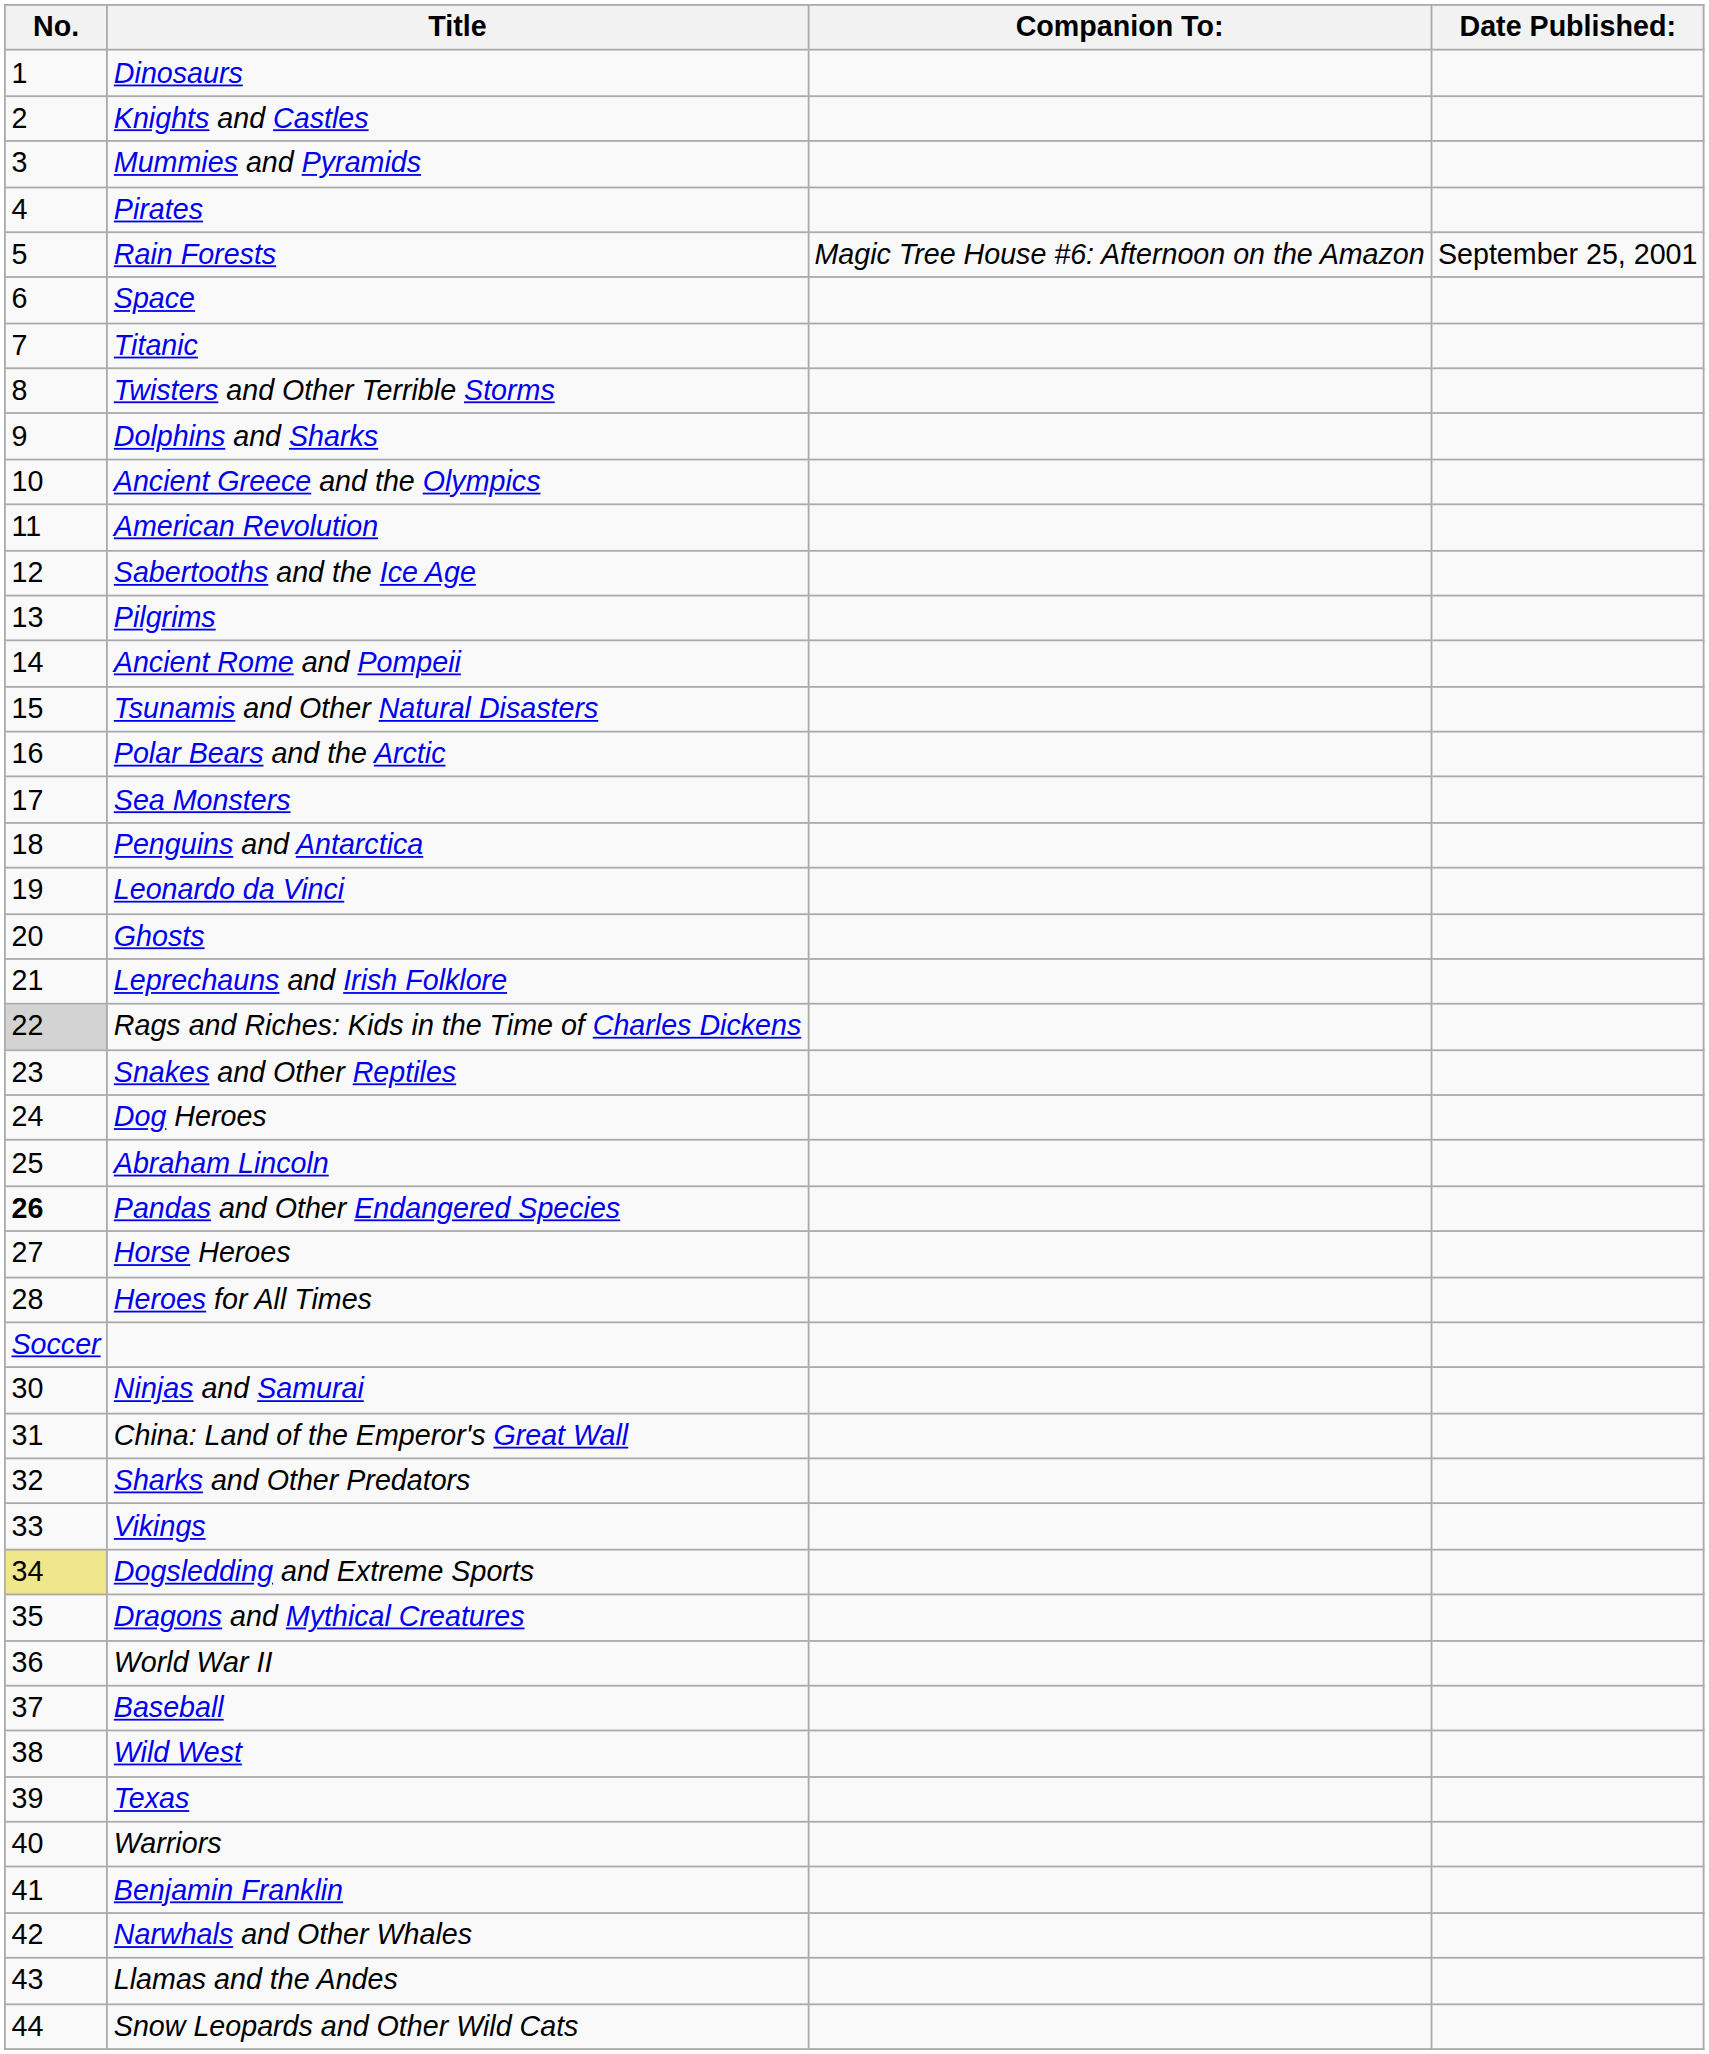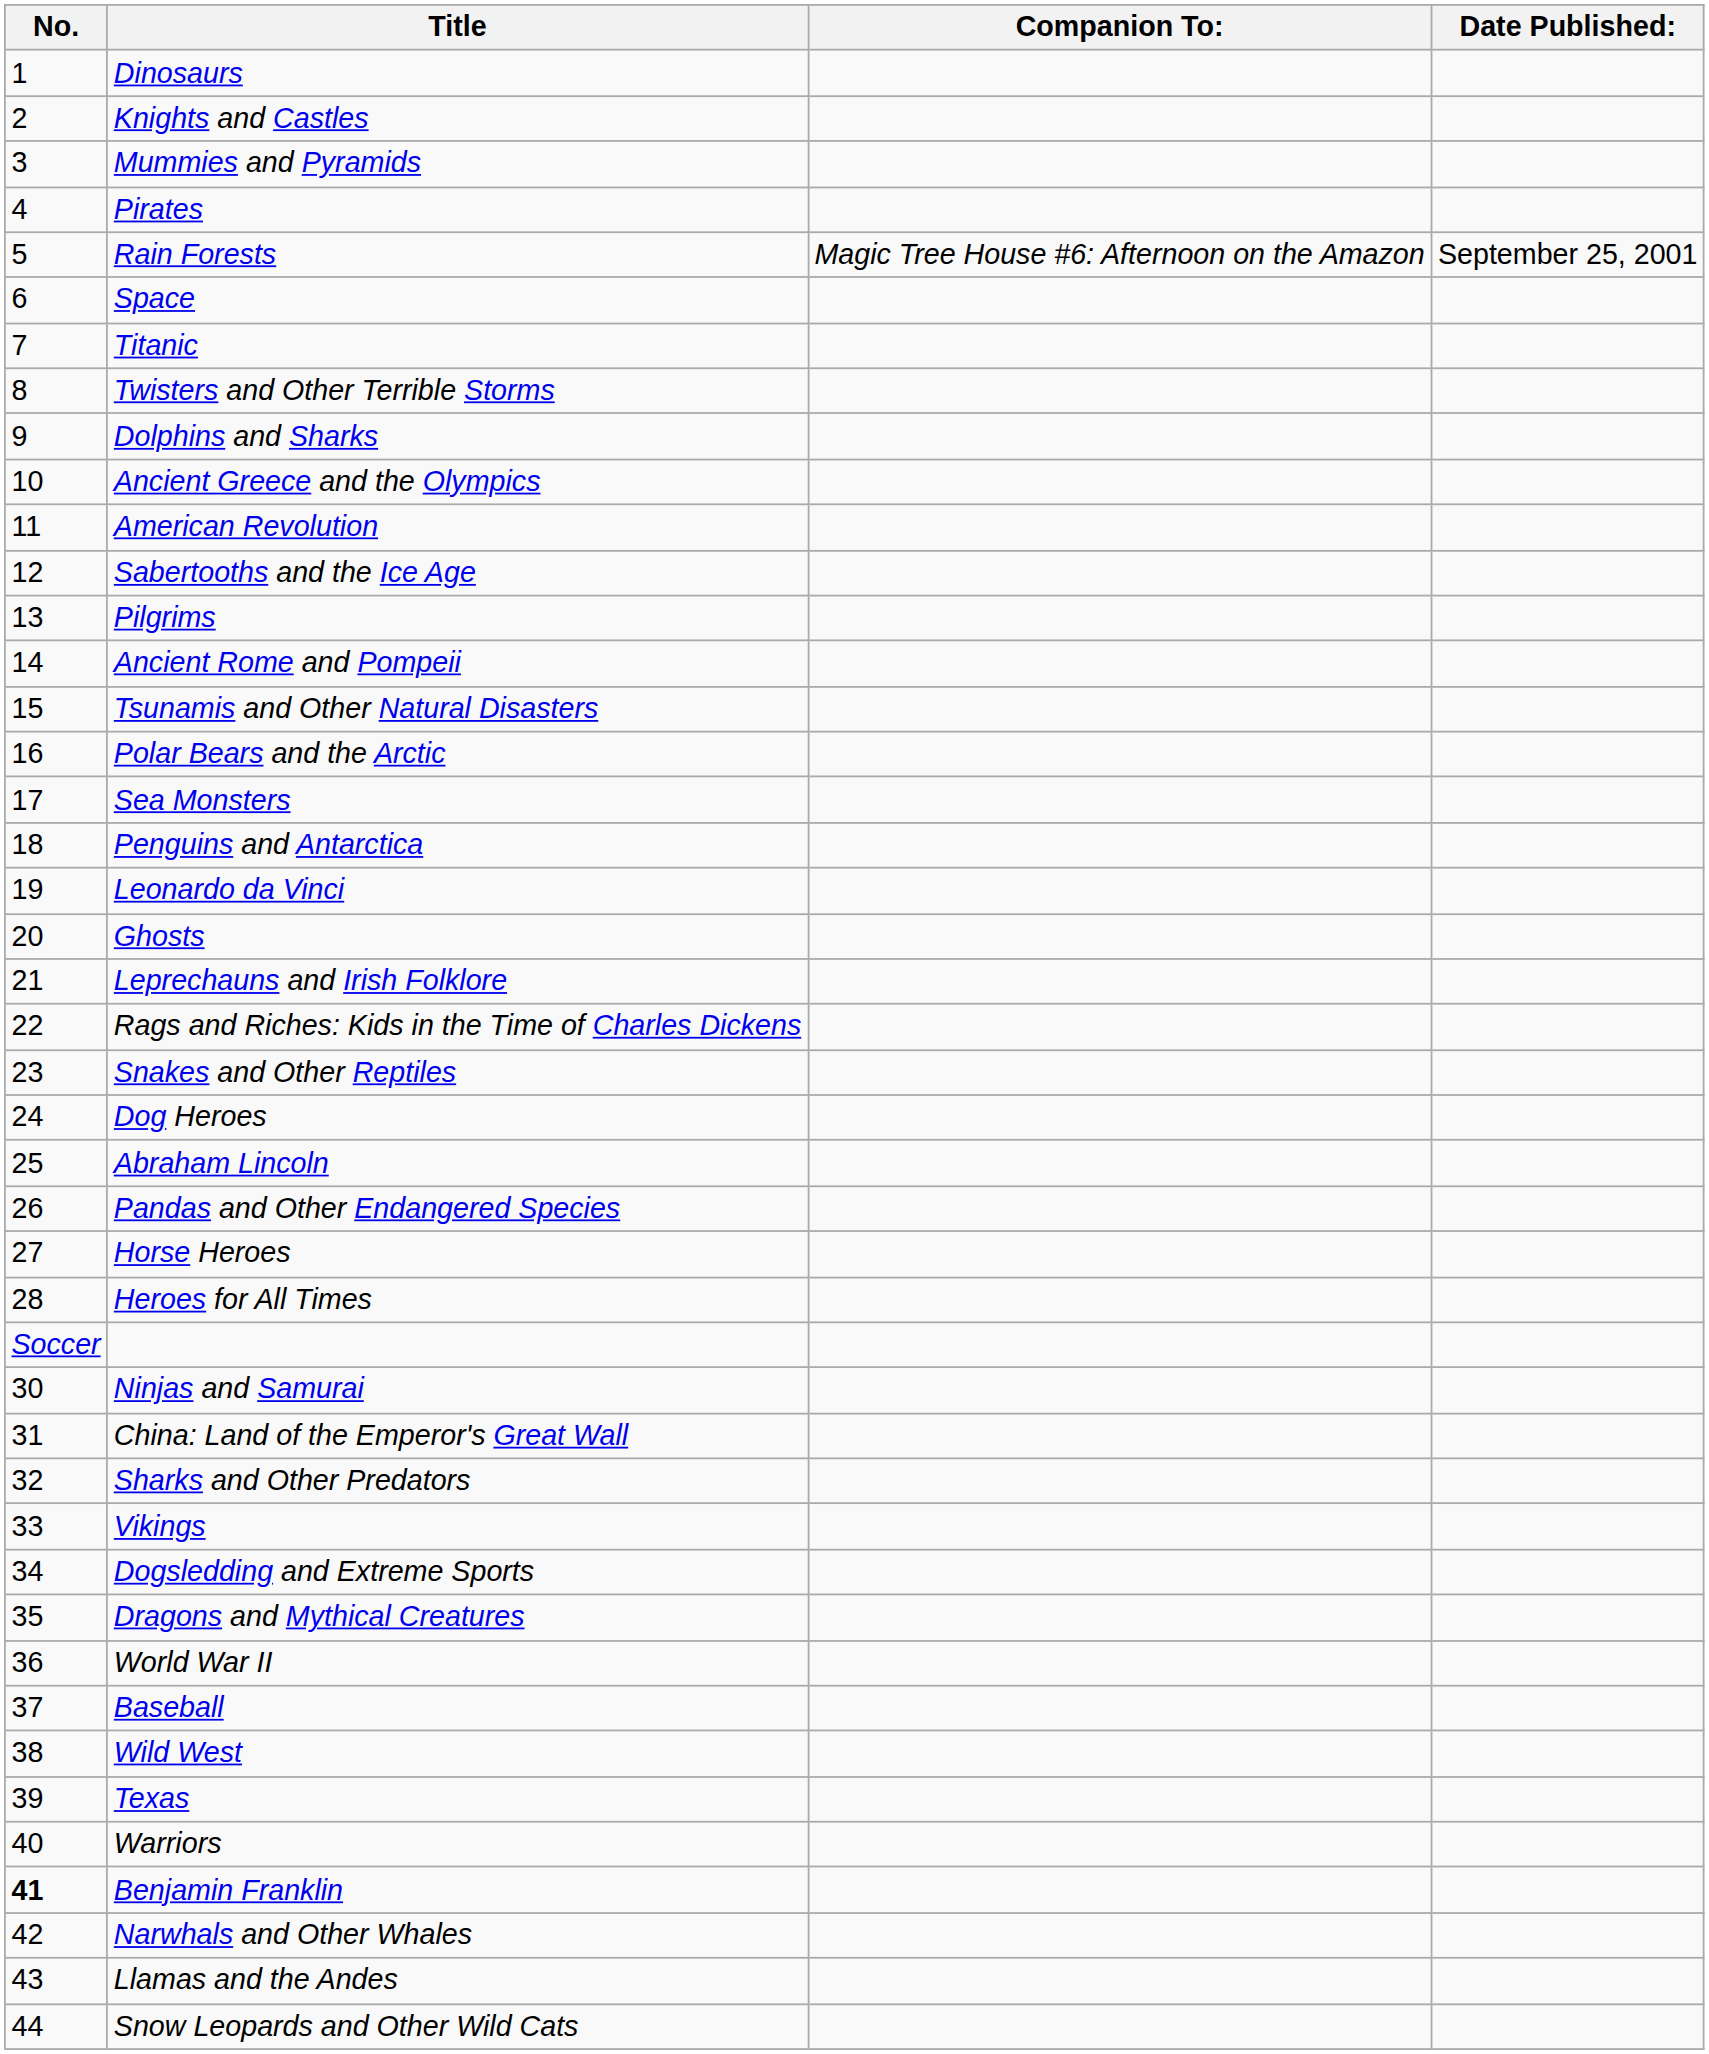(27, 1026) lightgrey background -> (27, 1026) no background
(27, 1208) bold -> (27, 1208) normal
(27, 1571) khaki background -> (27, 1571) no background
(27, 1889) normal -> (27, 1889) bold
